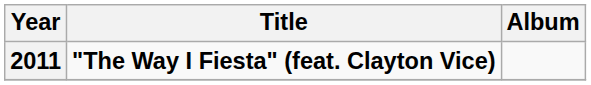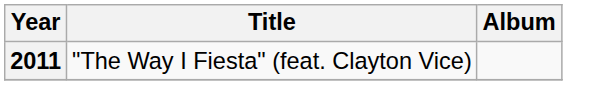(284, 60) bold -> (272, 60) normal
